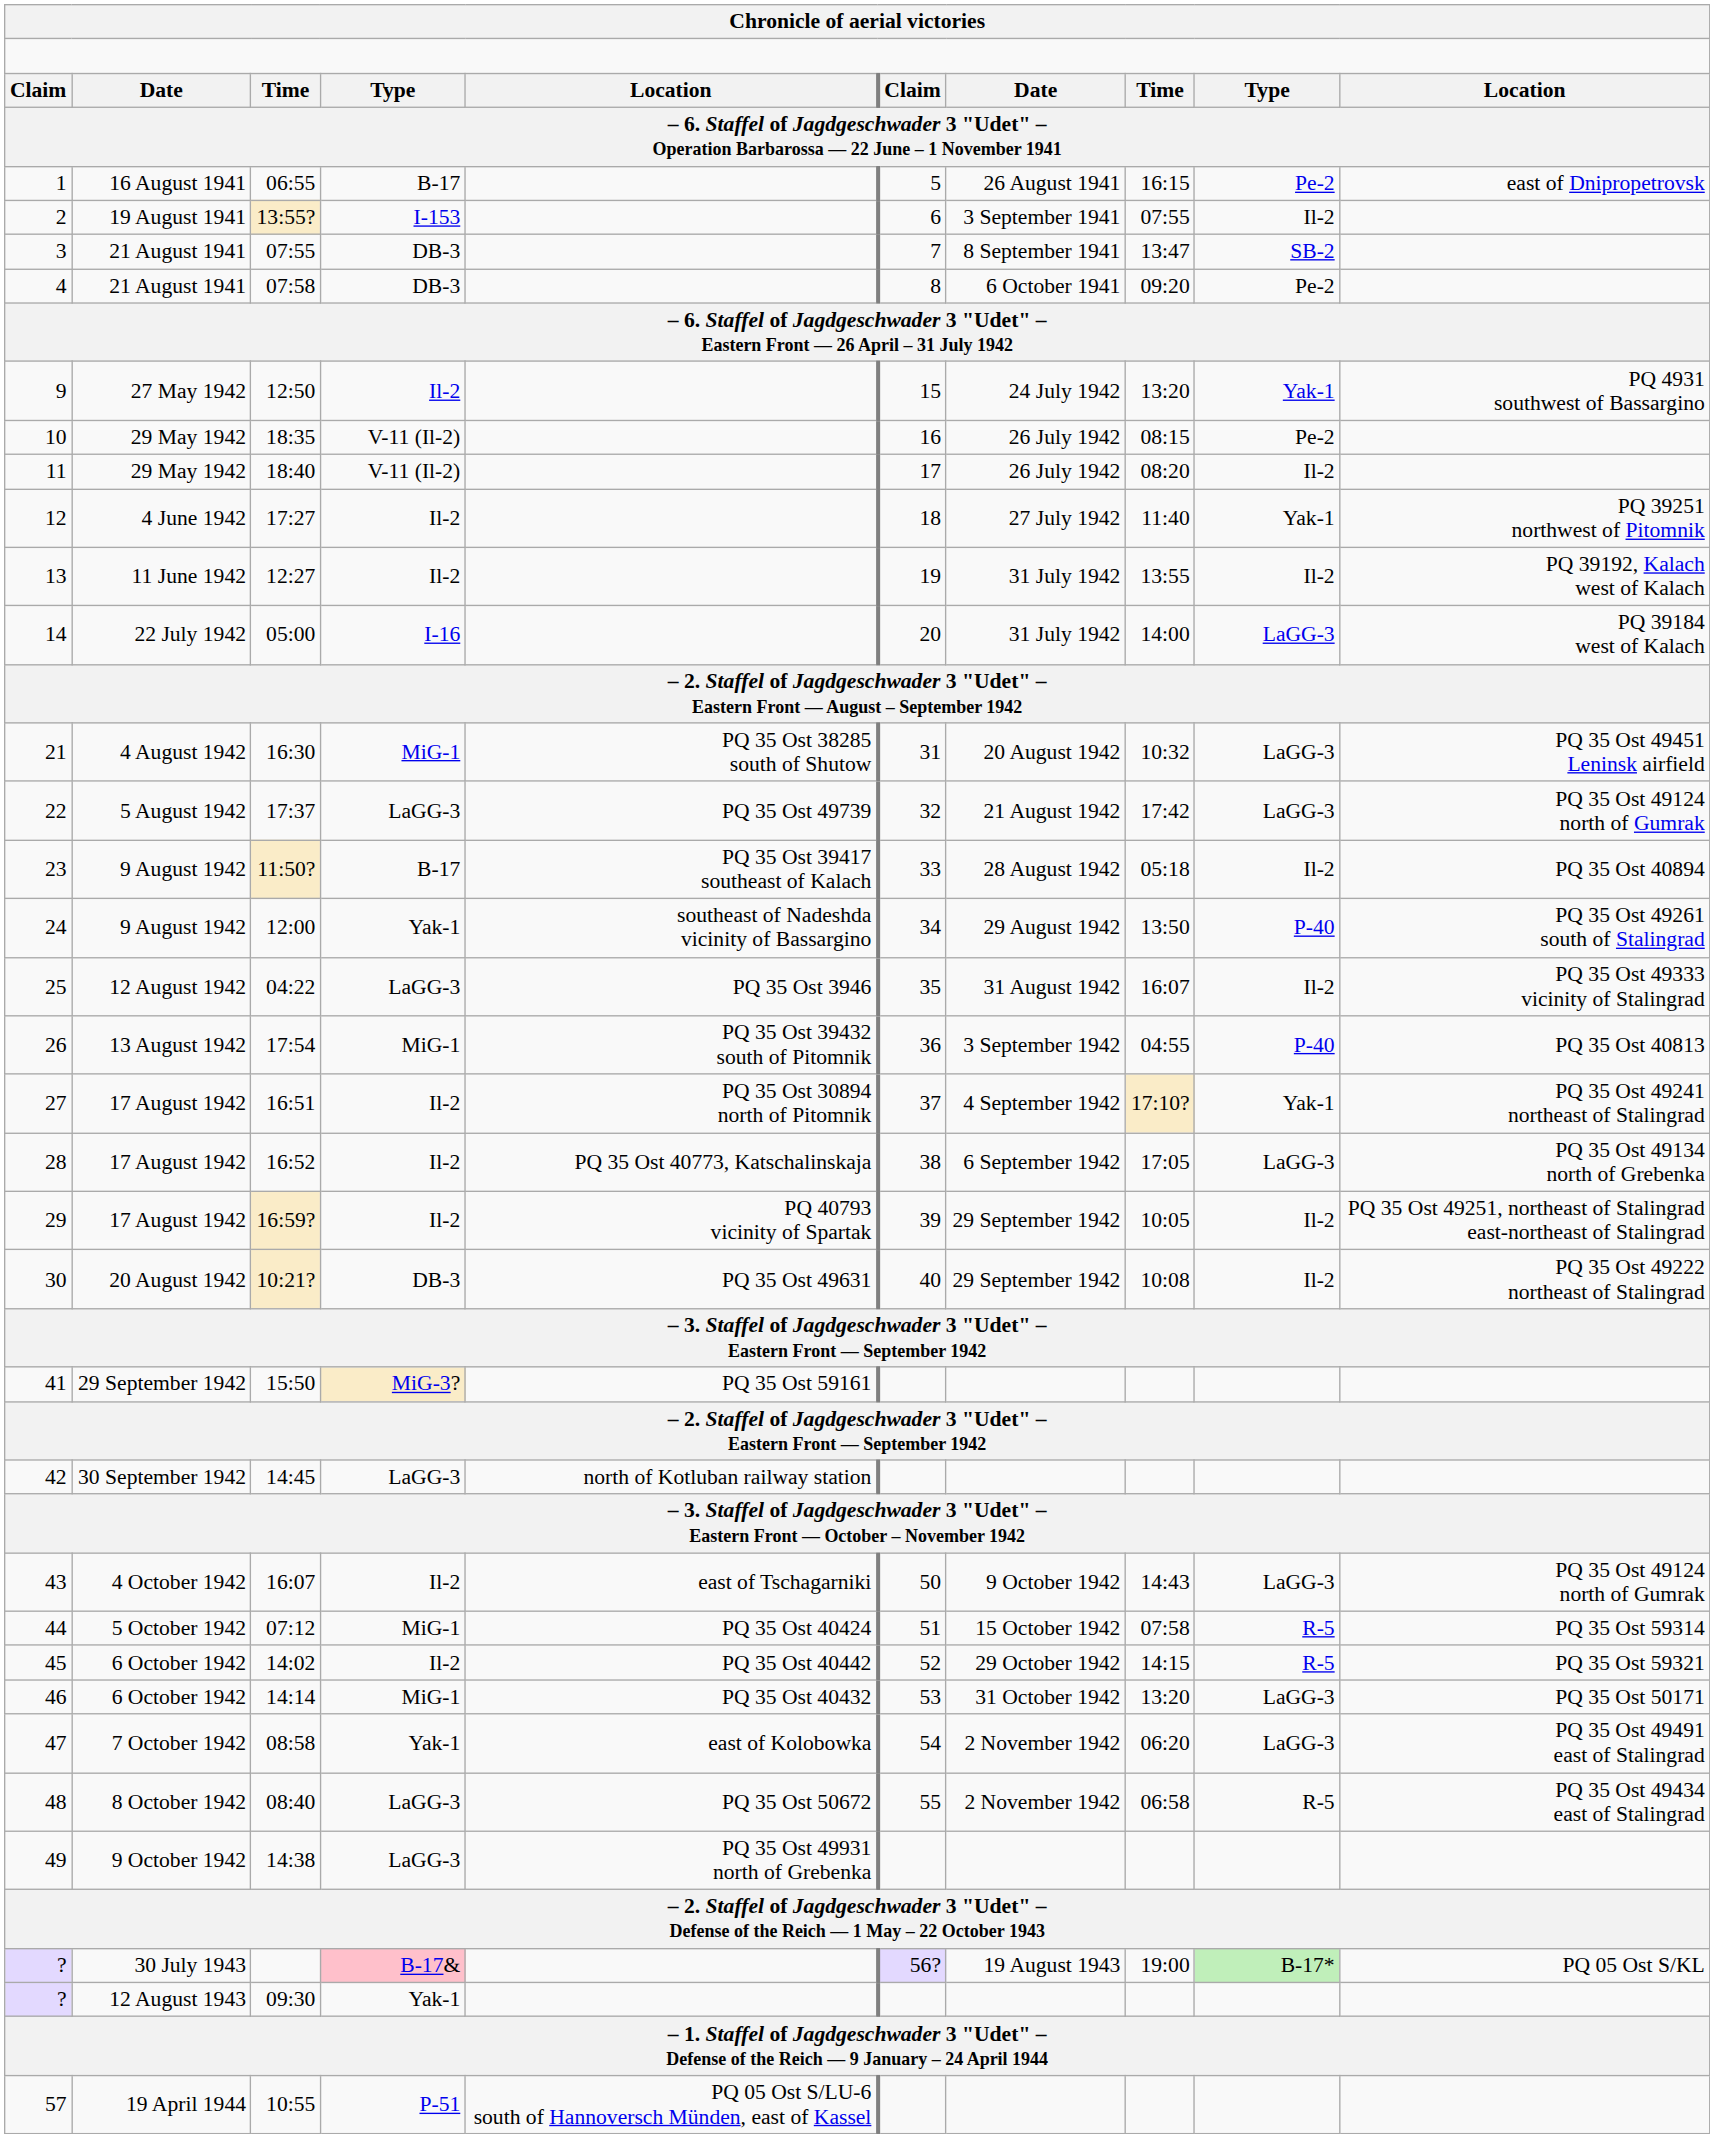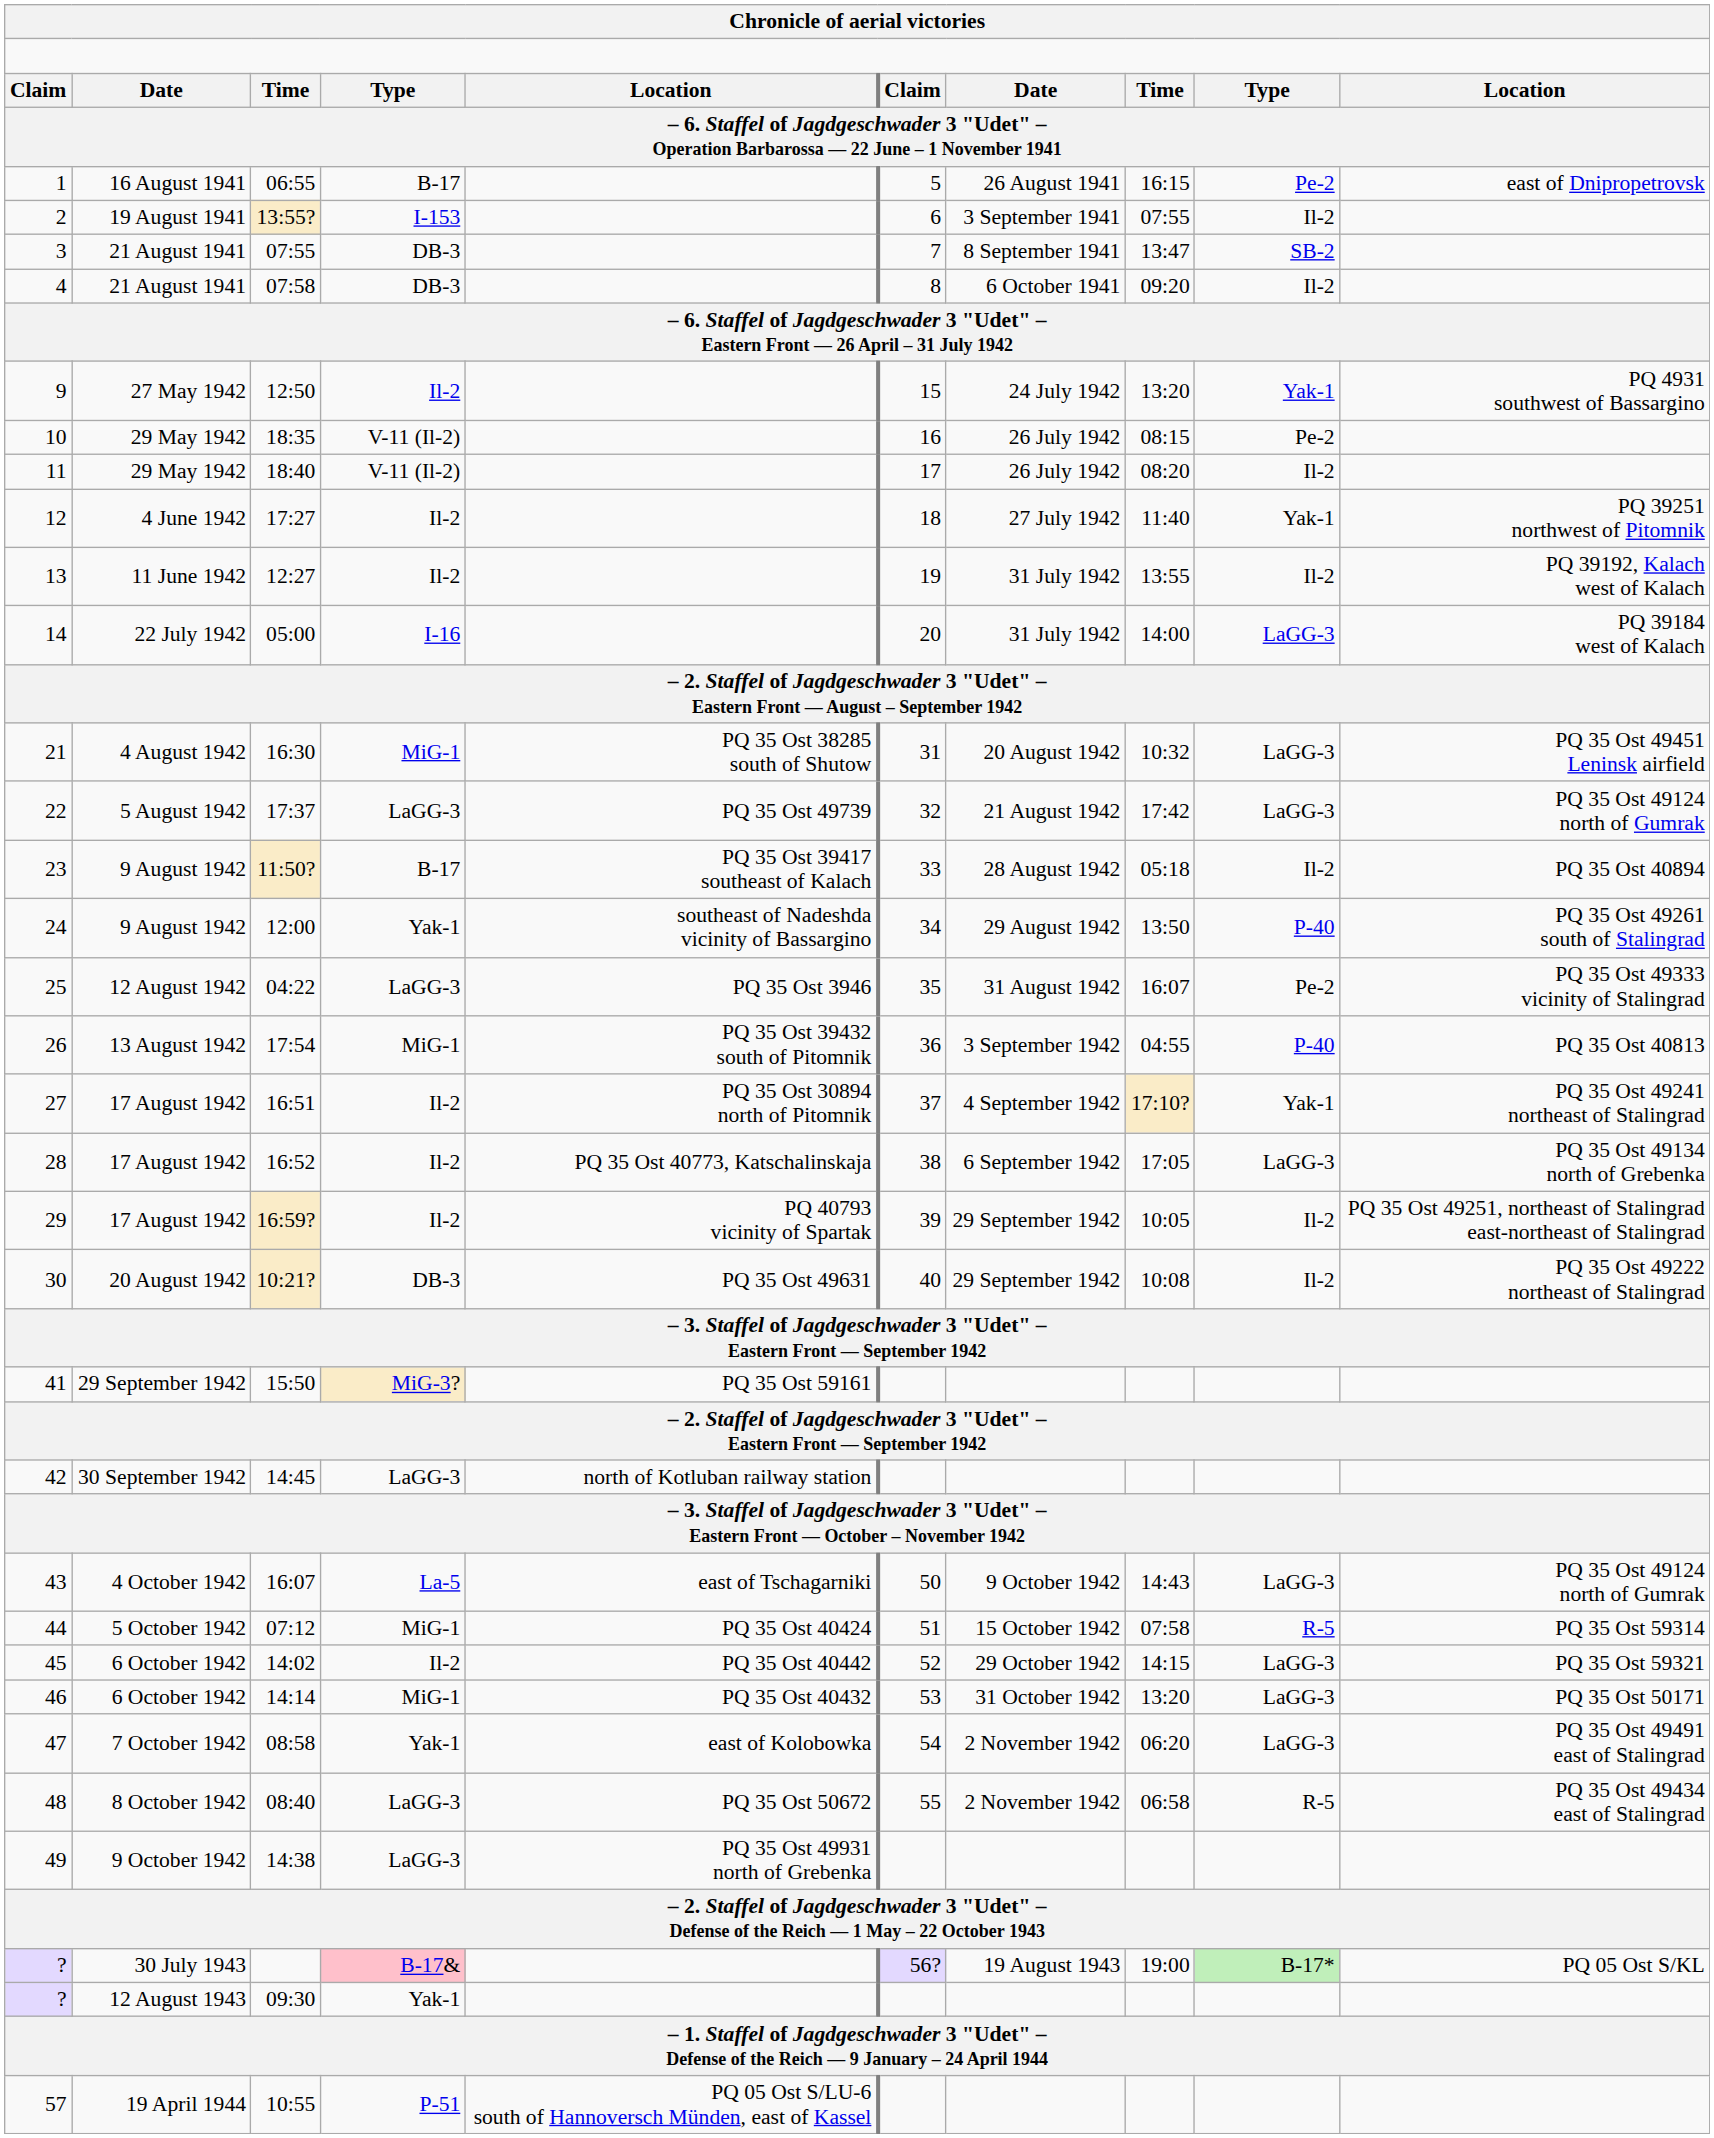(1315, 285) Pe-2 -> (1319, 285) Il-2
(1319, 986) Il-2 -> (1315, 986) Pe-2
(445, 1581) Il-2 -> (440, 1581) La-5
(1318, 1662) R-5 -> (1299, 1662) LaGG-3
